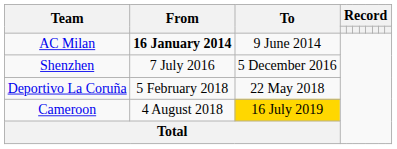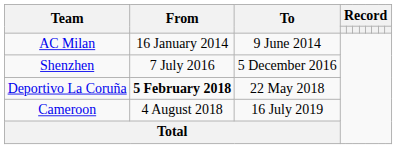(182, 44) bold -> (182, 44) normal
(182, 88) normal -> (182, 88) bold
(287, 110) gold background -> (287, 110) no background
